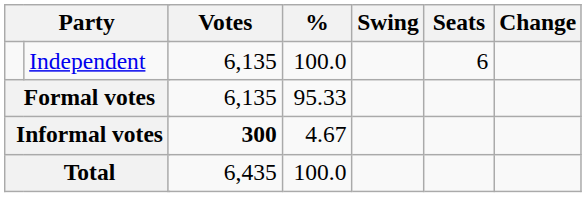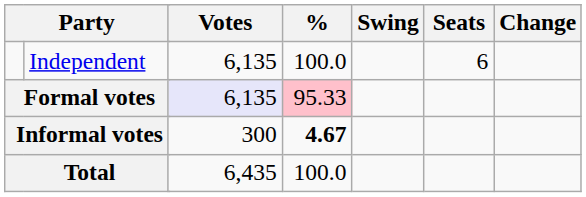(250, 97) no background -> (250, 97) lavender background
(320, 97) no background -> (320, 97) pink background
(259, 135) bold -> (259, 135) normal
(326, 135) normal -> (326, 135) bold
